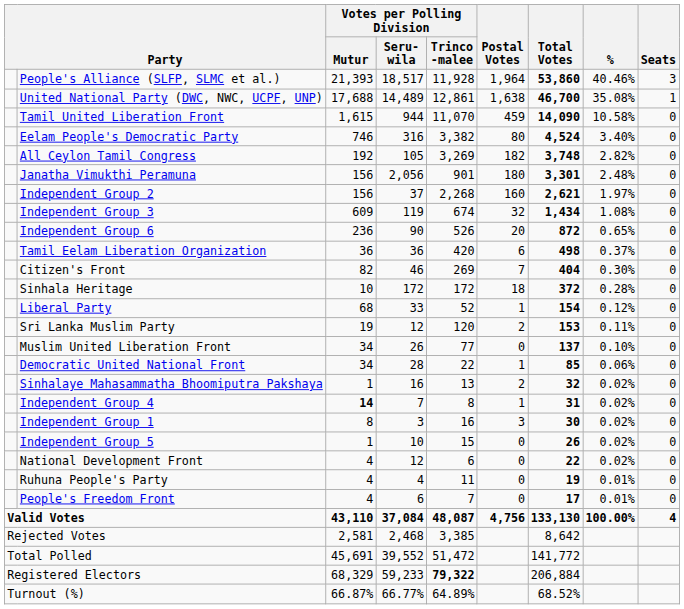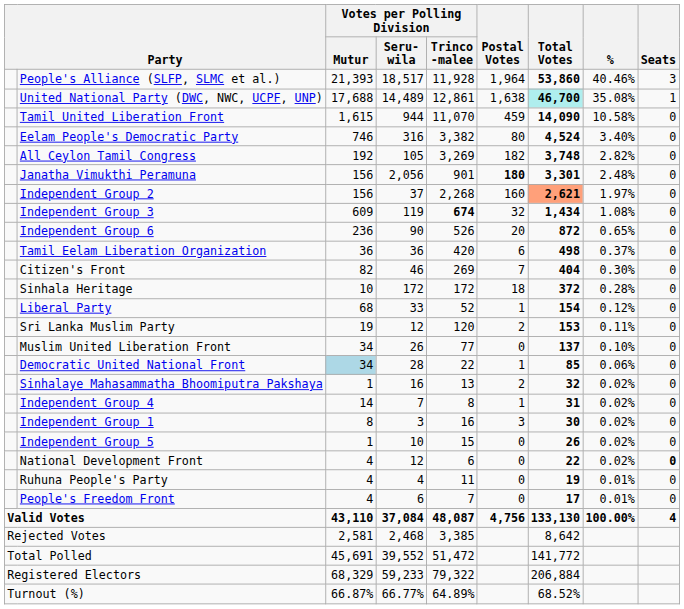(559, 98) no background -> (559, 98) paleturquoise background
(514, 174) normal -> (514, 174) bold
(562, 194) no background -> (562, 194) lightsalmon background
(464, 213) normal -> (464, 213) bold
(366, 365) no background -> (366, 365) lightblue background
(366, 403) bold -> (366, 403) normal
(673, 460) normal -> (673, 460) bold
(453, 575) bold -> (453, 575) normal
